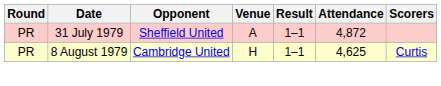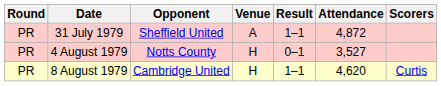+ row: (89, 52)
(351, 52) 4,625 -> (351, 71) 4,620
